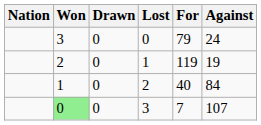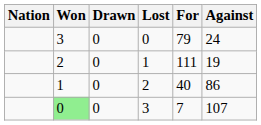(187, 62) 119 -> (187, 62) 111
(213, 85) 84 -> (213, 85) 86
